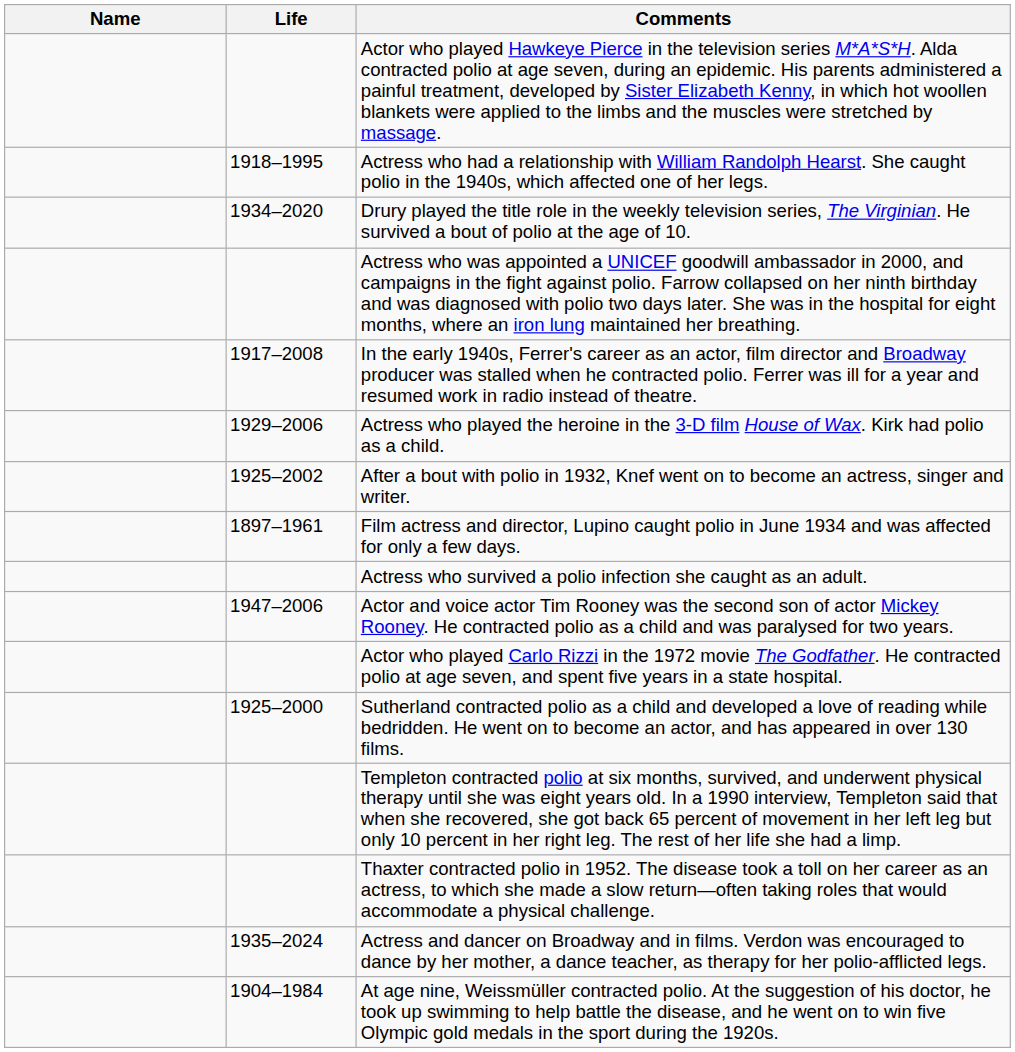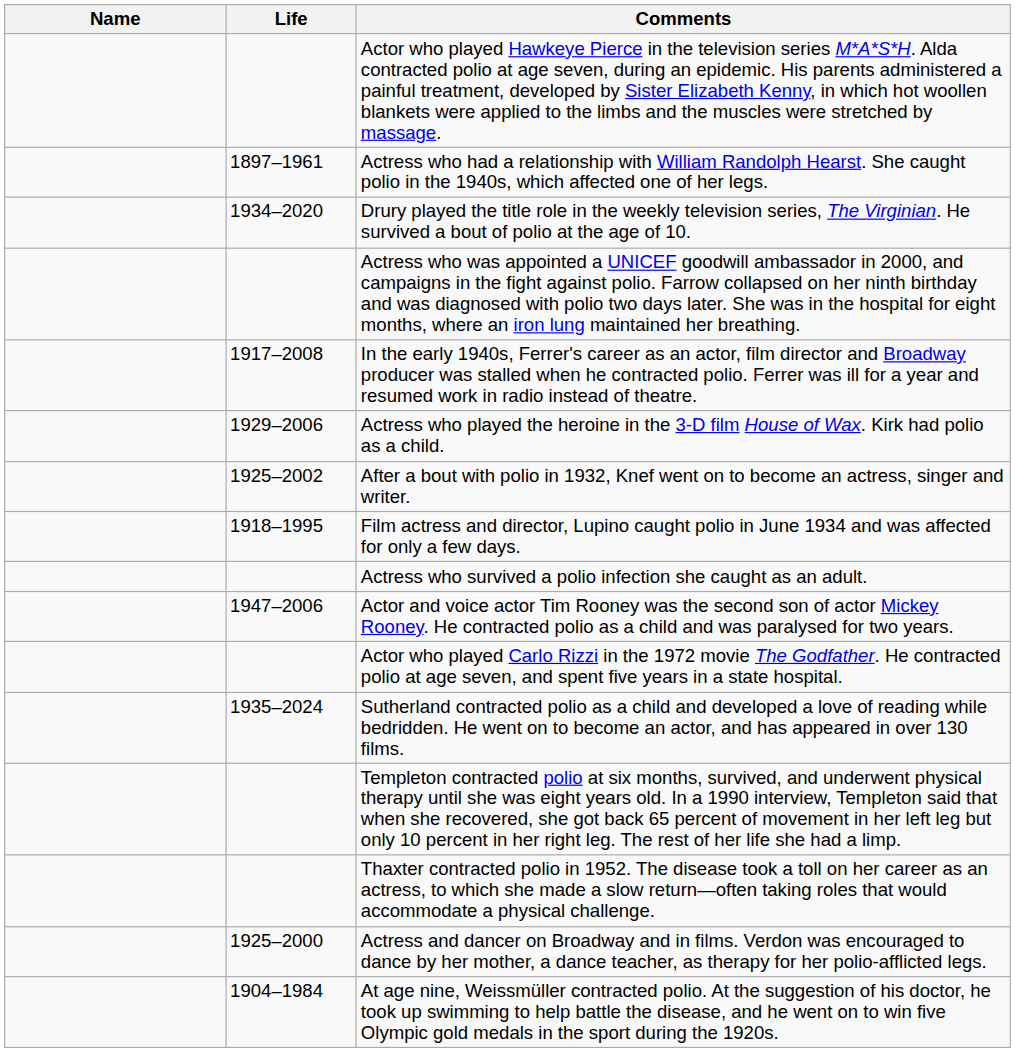(277, 161) 1918–1995 -> (277, 161) 1897–1961
(277, 526) 1897–1961 -> (277, 526) 1918–1995
(277, 706) 1925–2000 -> (277, 706) 1935–2024
(277, 940) 1935–2024 -> (277, 940) 1925–2000
